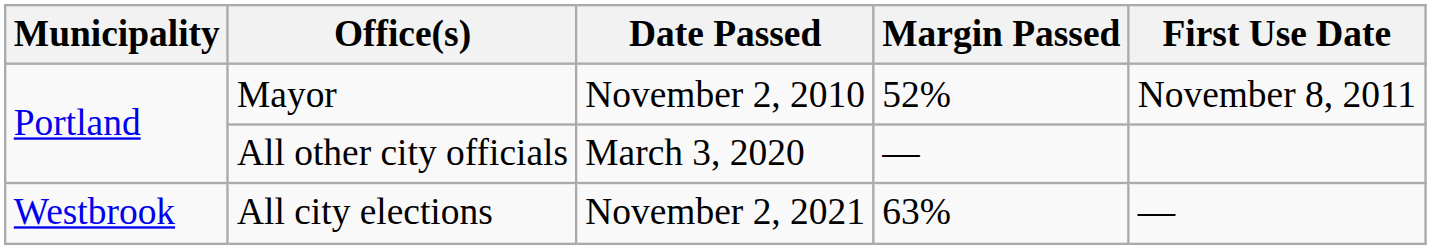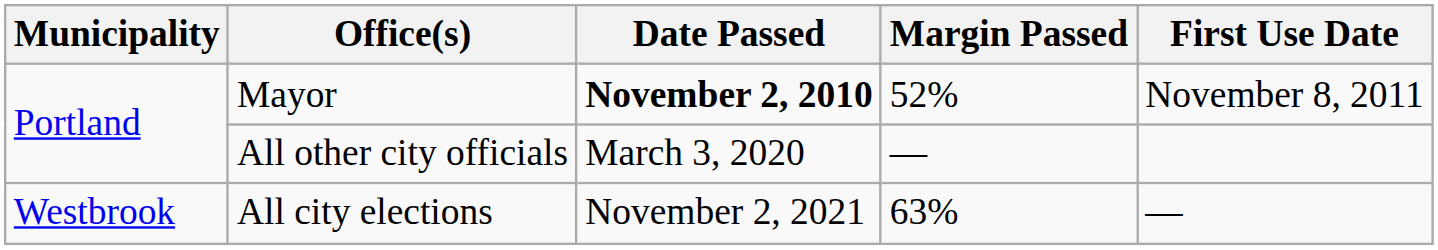(725, 93) normal -> (729, 93) bold
